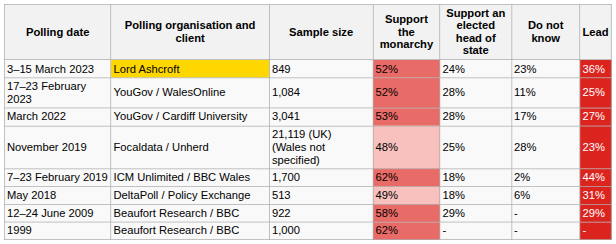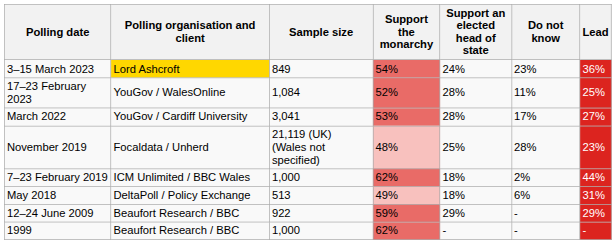(387, 68) 52% -> (387, 68) 54%
(286, 177) 1,700 -> (286, 177) 1,000
(387, 213) 58% -> (387, 213) 59%
